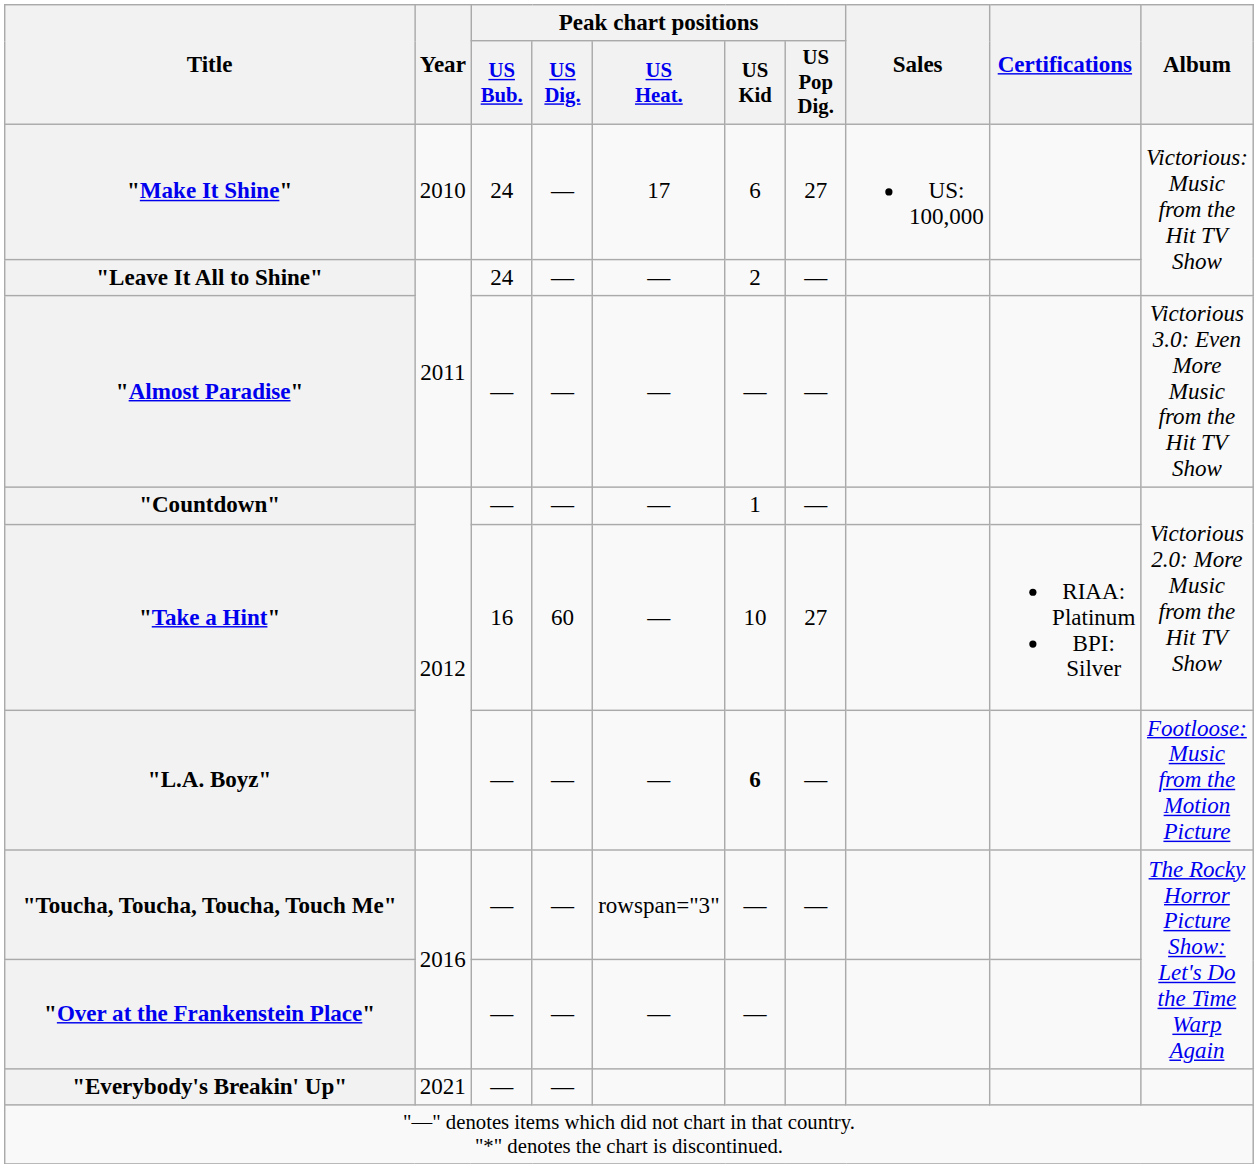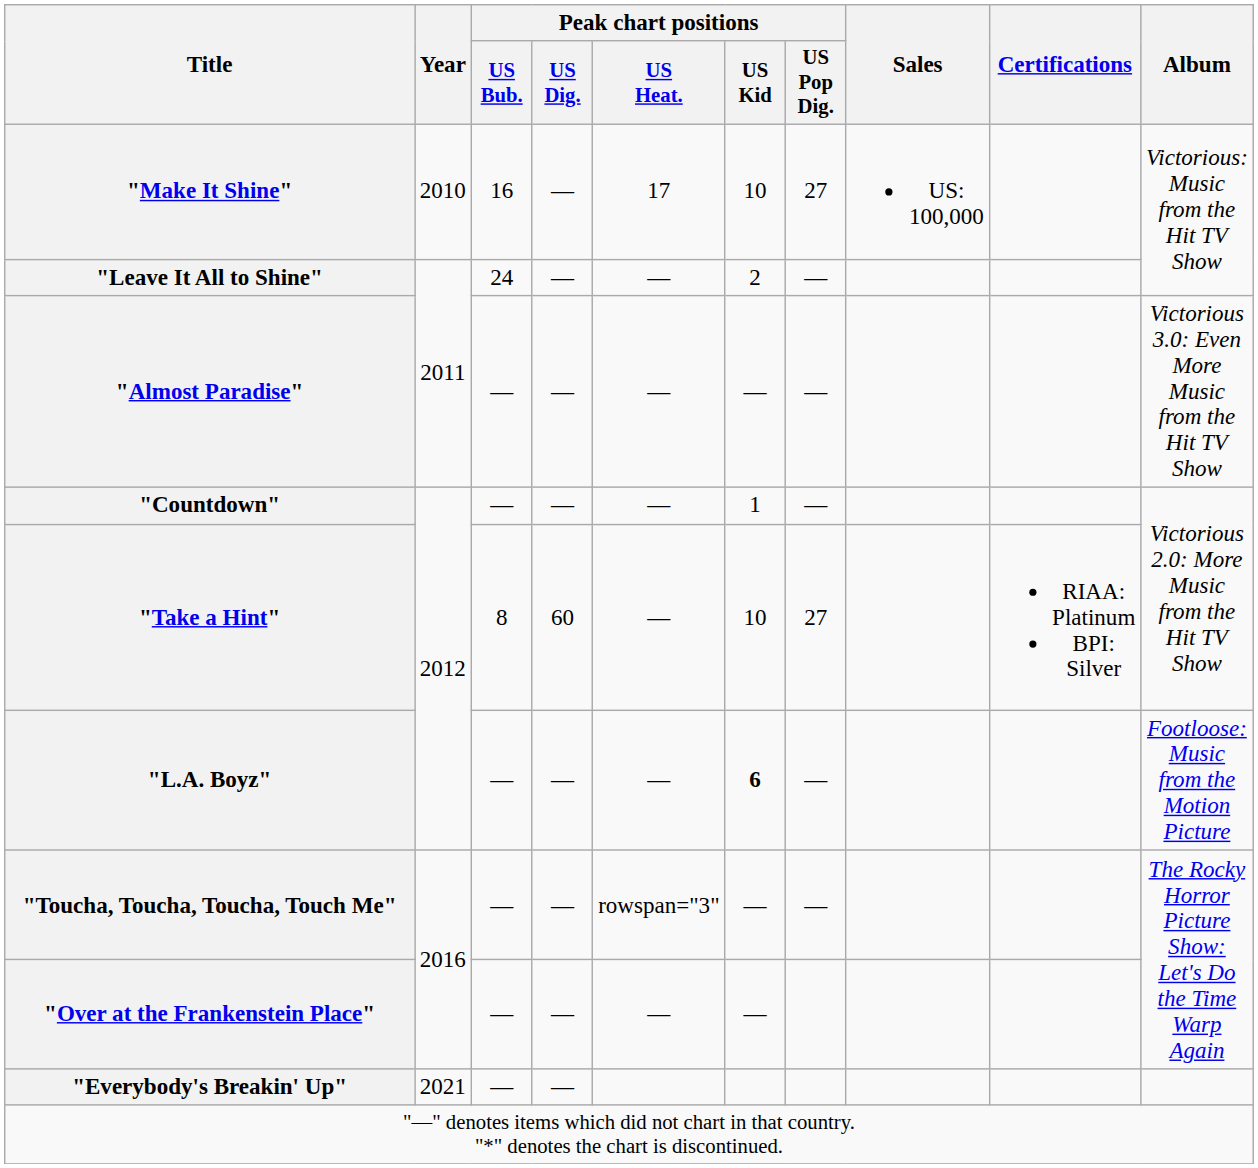(502, 191) 24 -> (502, 191) 16
(755, 191) 6 -> (755, 191) 10
(502, 616) 16 -> (502, 616) 8
